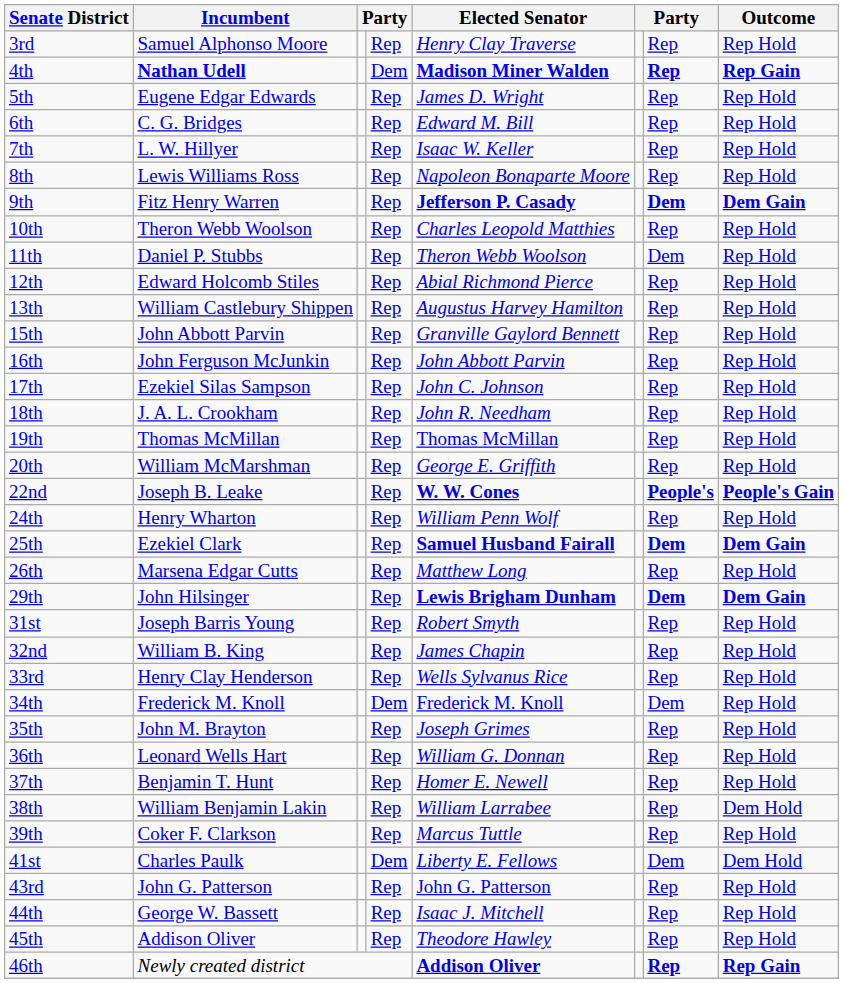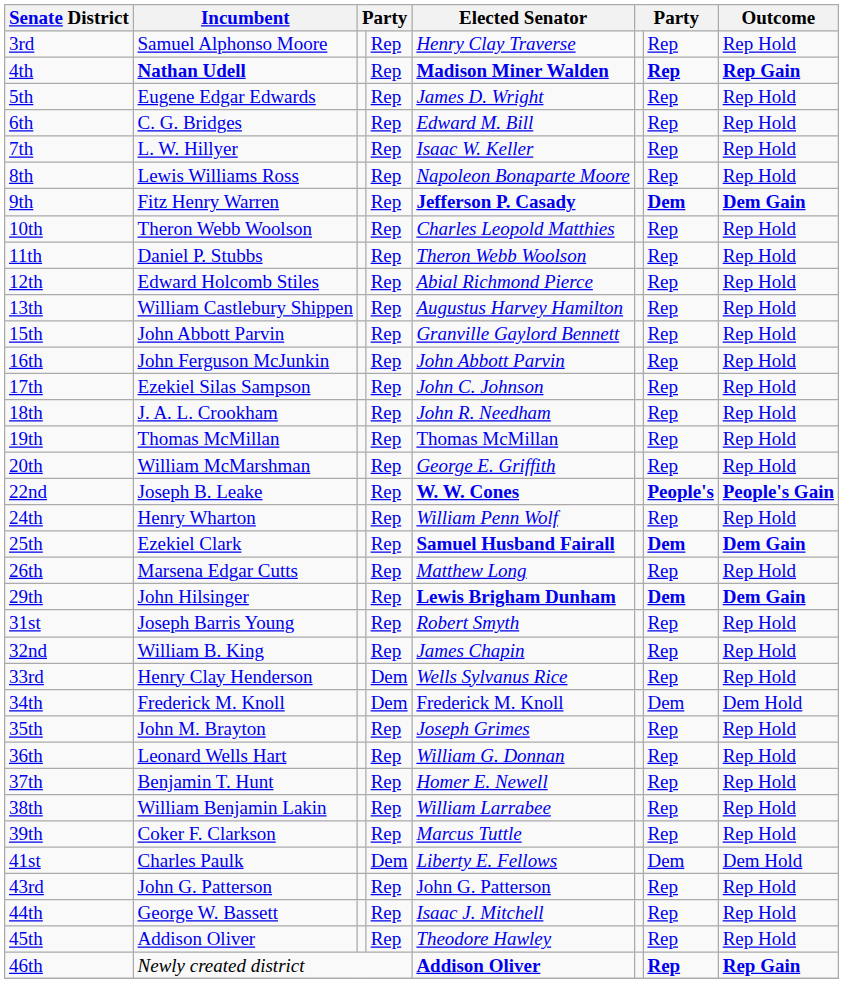(389, 70) Dem -> (386, 70) Rep
(666, 254) Dem -> (663, 254) Rep
(386, 676) Rep -> (389, 676) Dem
(759, 702) Rep Hold -> (763, 702) Dem Hold
(763, 807) Dem Hold -> (759, 807) Rep Hold
